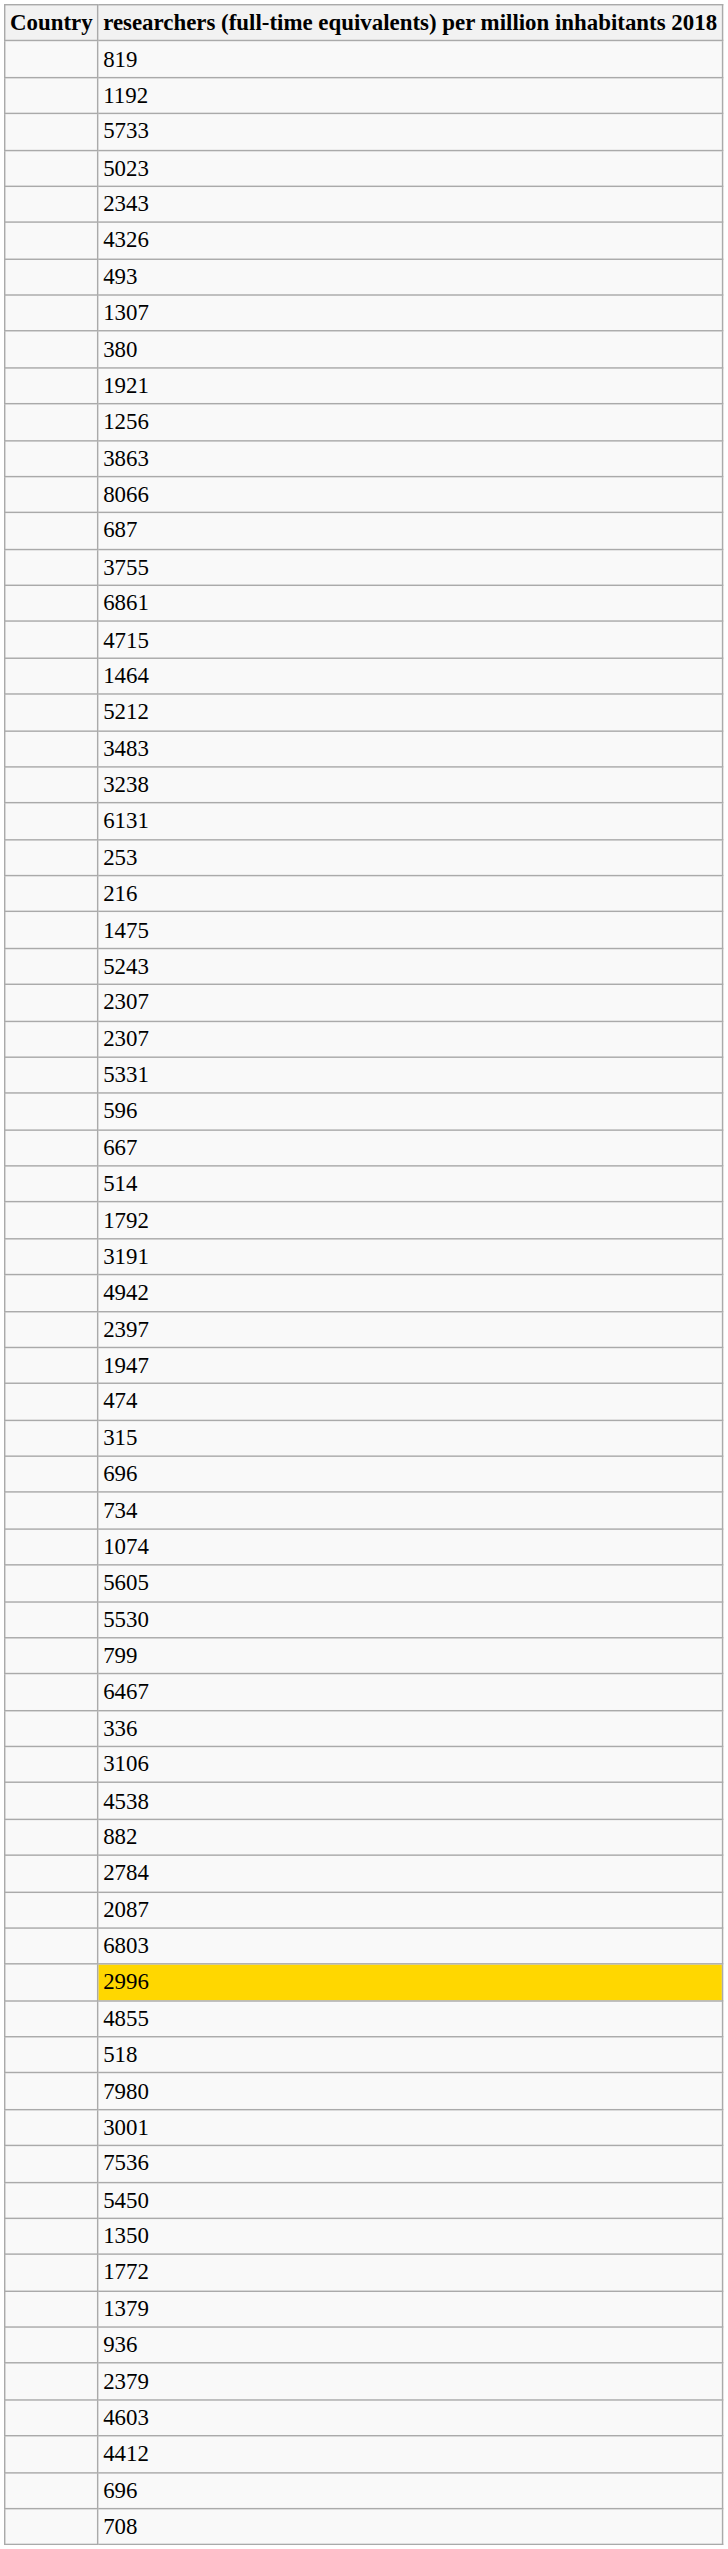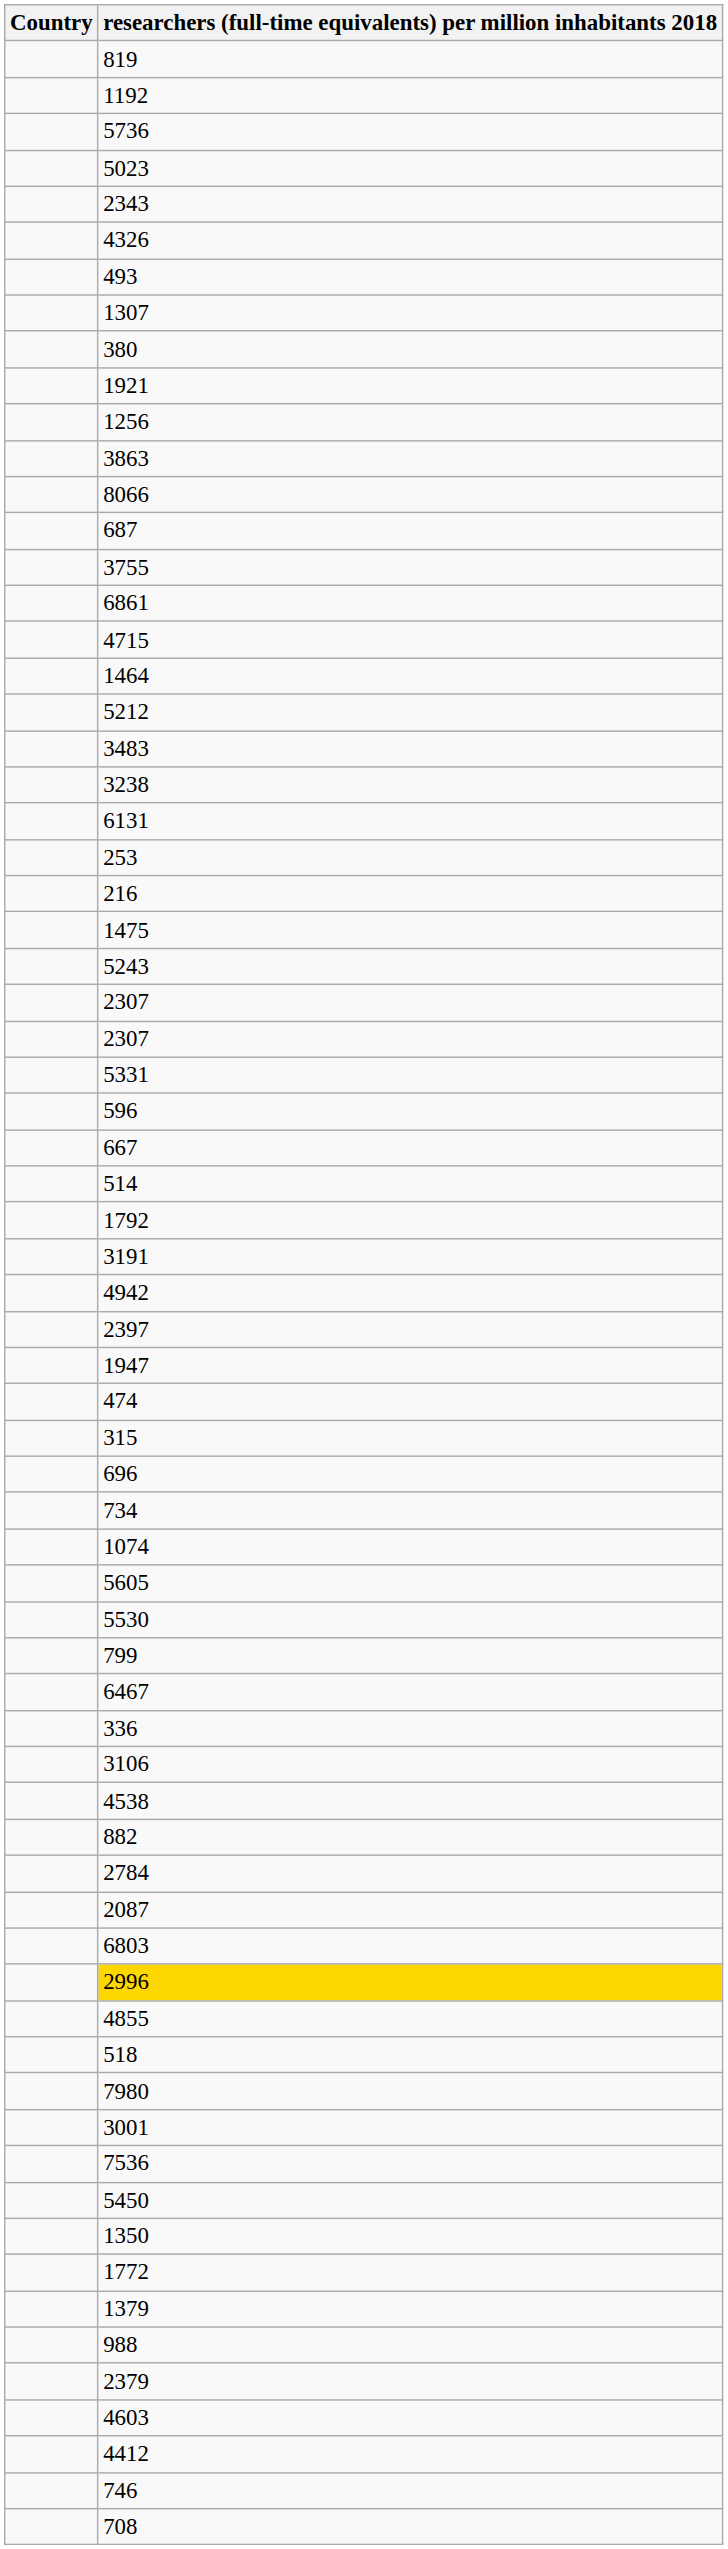(126, 131) 5733 -> (126, 131) 5736
(120, 2344) 936 -> (120, 2344) 988
(120, 2490) 696 -> (120, 2490) 746
